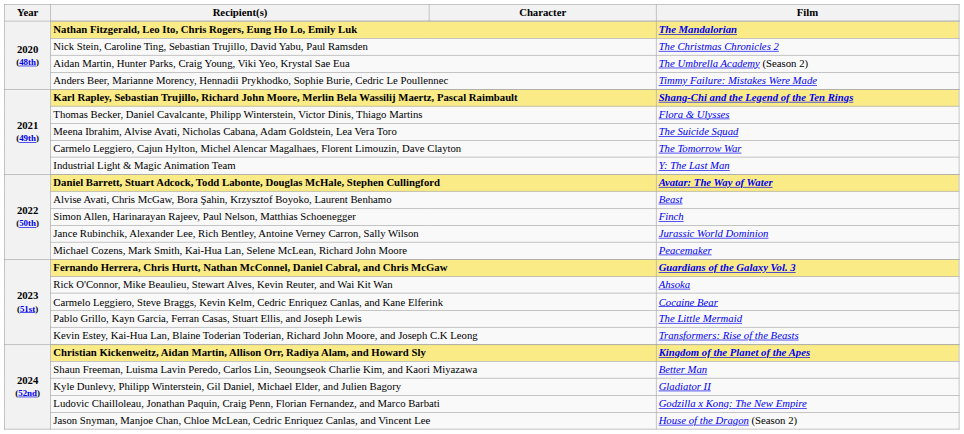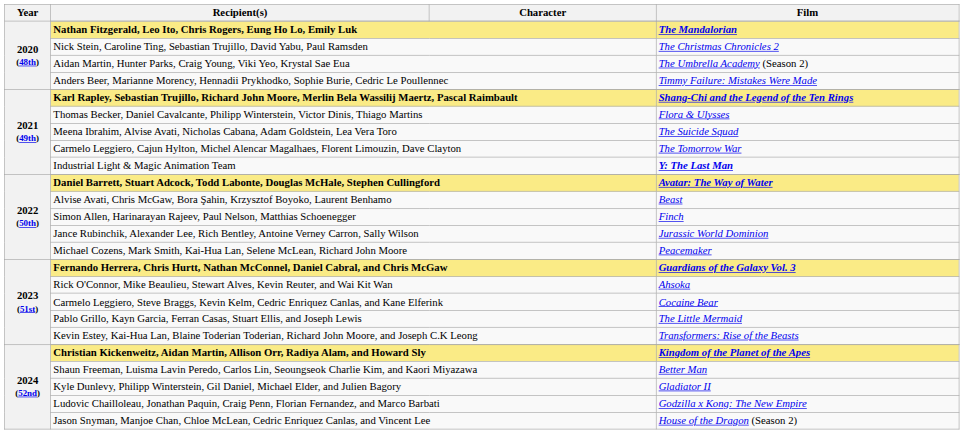(694, 166) normal -> (696, 166) bold
